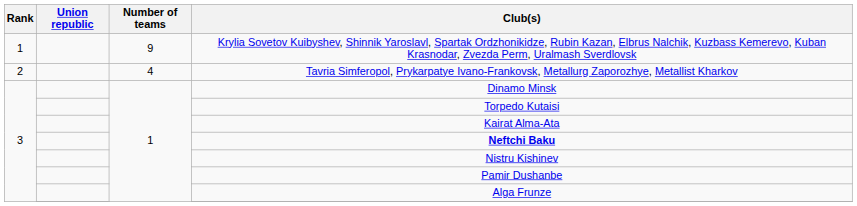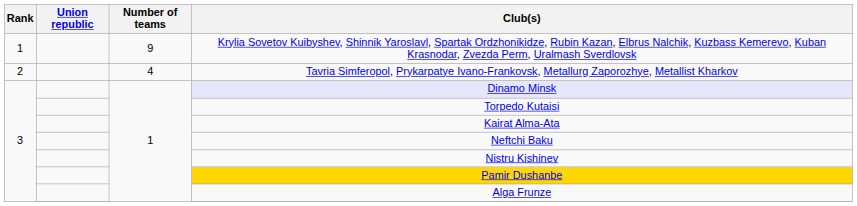(522, 89) no background -> (522, 89) lavender background
(522, 141) bold -> (522, 141) normal
(522, 175) no background -> (522, 175) gold background
